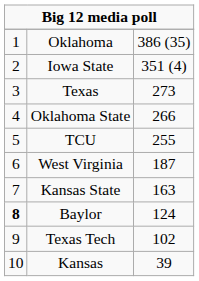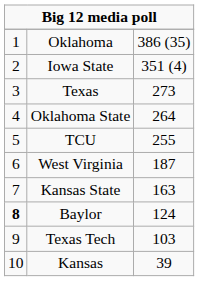(164, 115) 266 -> (164, 115) 264
(164, 238) 102 -> (164, 238) 103
